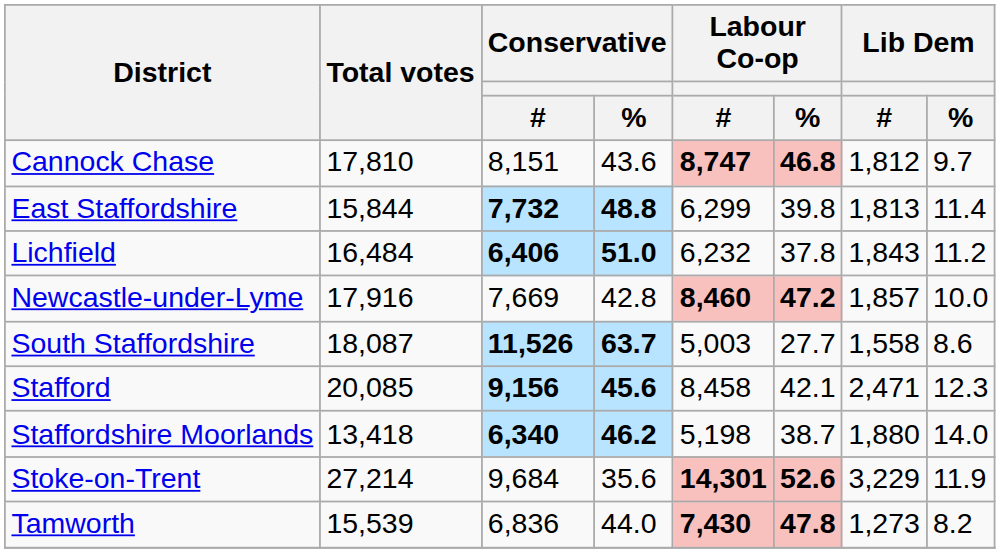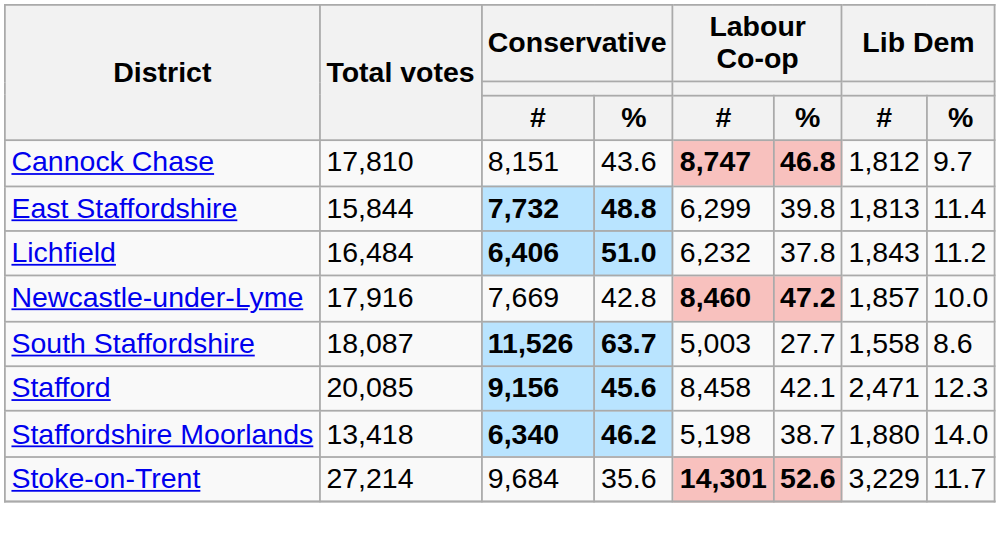(960, 478) 11.9 -> (960, 478) 11.7
- row: (73, 523)
